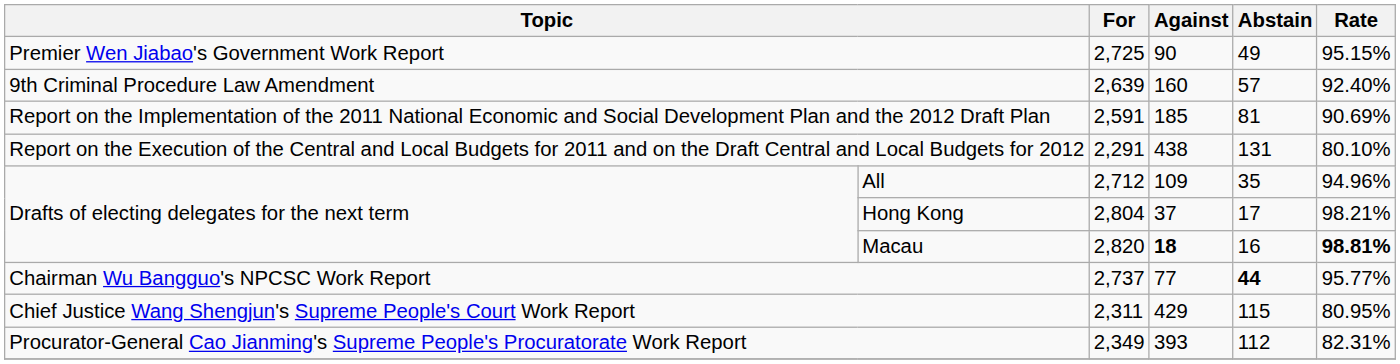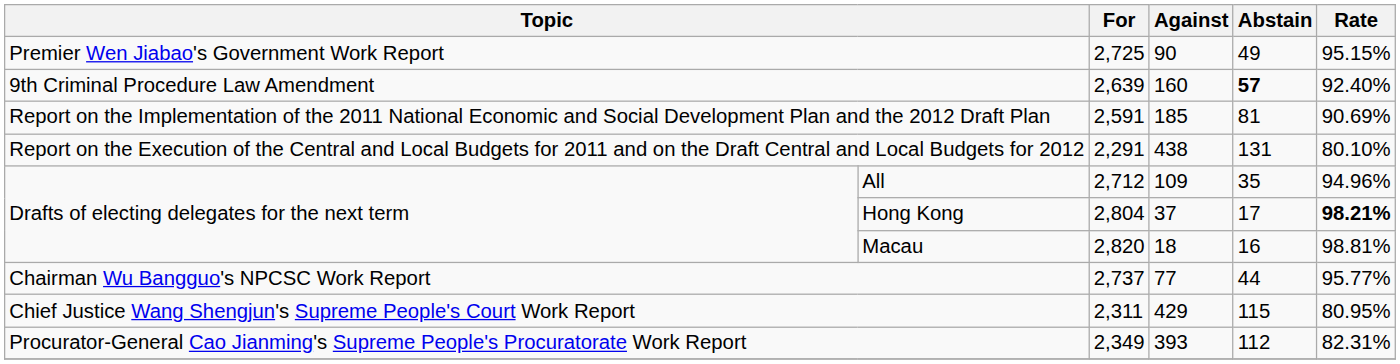(1249, 85) normal -> (1249, 85) bold
(1356, 213) normal -> (1356, 213) bold
(1165, 246) bold -> (1165, 246) normal
(1356, 246) bold -> (1356, 246) normal
(1249, 278) bold -> (1249, 278) normal
